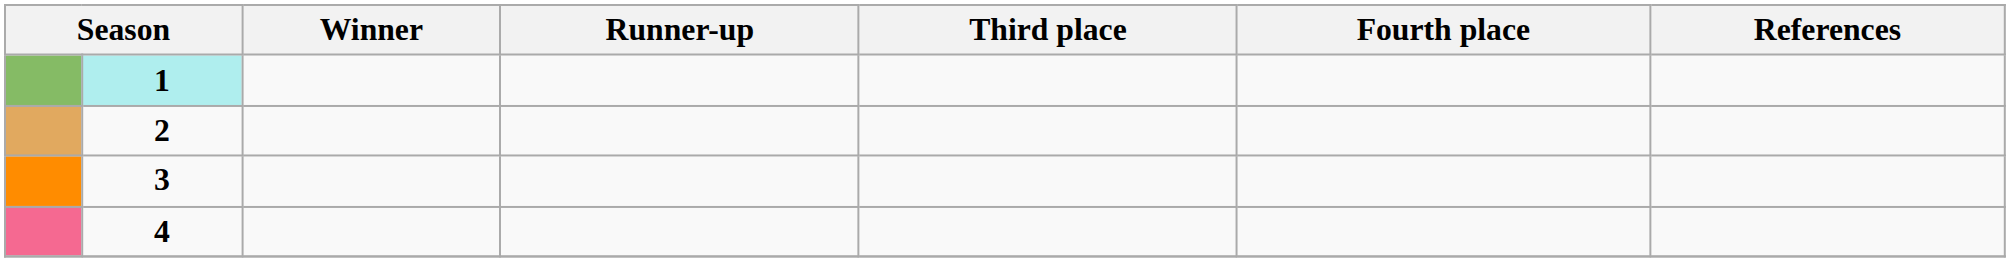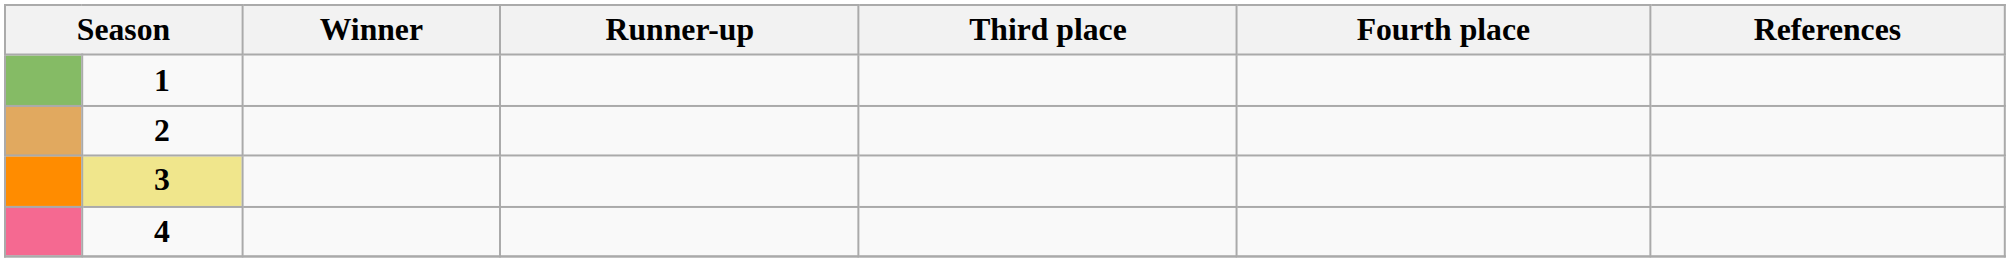(162, 79) paleturquoise background -> (162, 79) no background
(162, 180) no background -> (162, 180) khaki background
